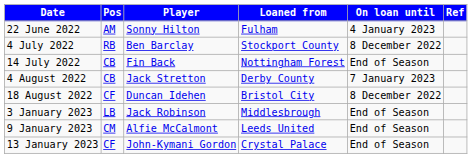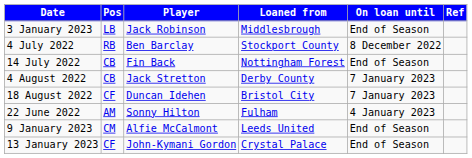rows swapped: (43, 29) <-> (50, 112)
(395, 95) 8 December 2022 -> (392, 95) 7 January 2023
